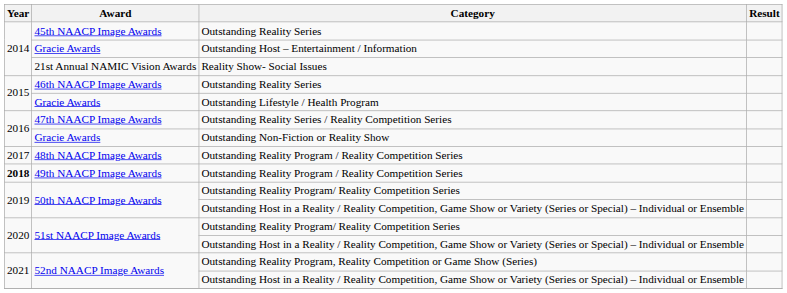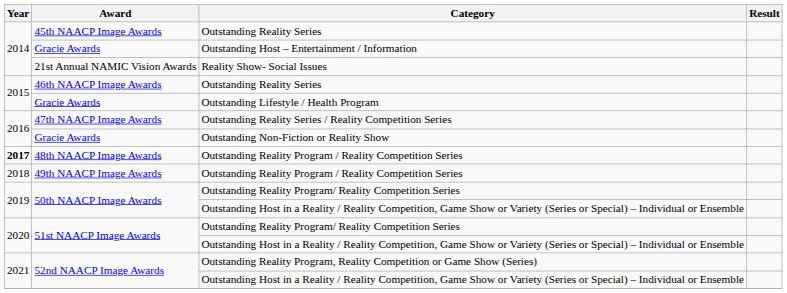(18, 155) normal -> (18, 155) bold
(18, 173) bold -> (18, 173) normal
